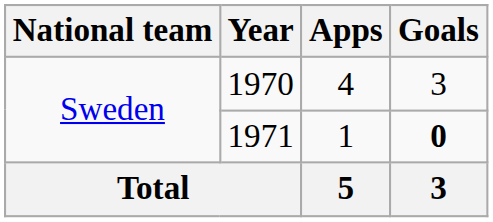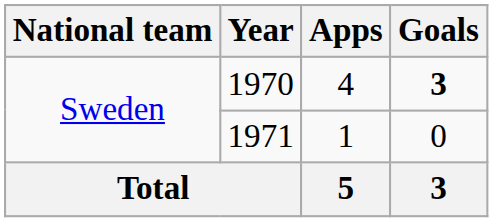(438, 83) normal -> (438, 83) bold
(438, 135) bold -> (438, 135) normal
